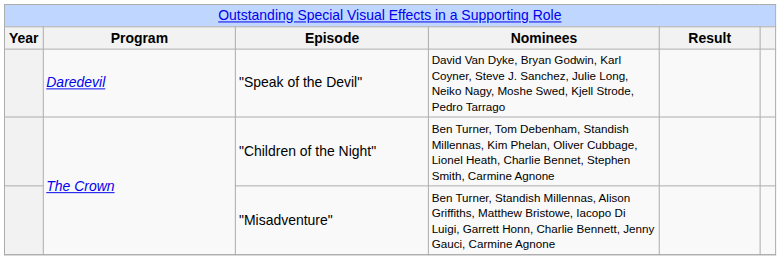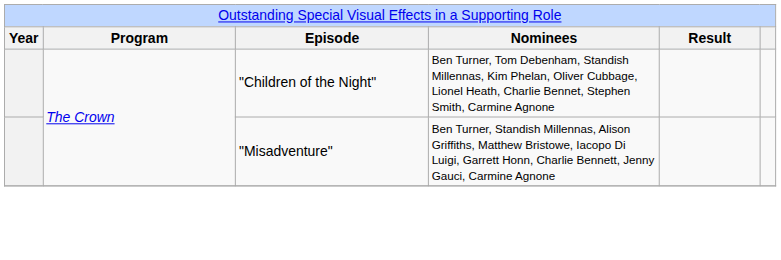- row: (301, 83)
